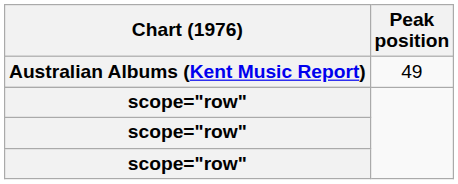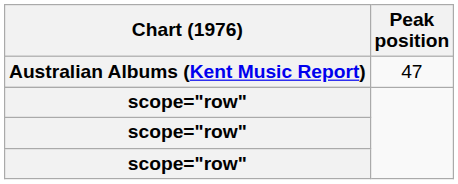(412, 71) 49 -> (412, 71) 47
